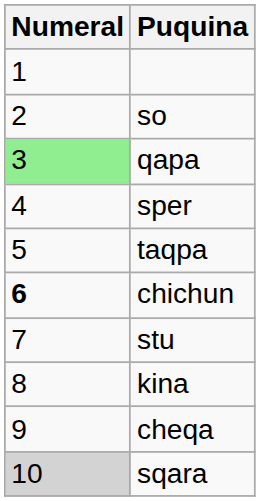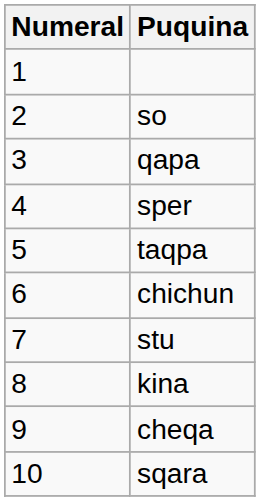(19, 160) lightgreen background -> (19, 160) no background
(19, 294) bold -> (19, 294) normal
(27, 473) lightgrey background -> (27, 473) no background
